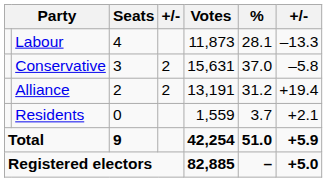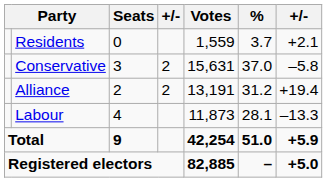rows swapped: (39, 41) <-> (50, 115)
